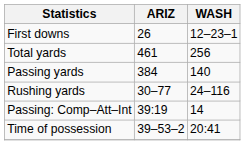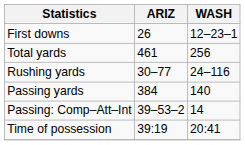rows swapped: (46, 91) <-> (45, 72)
(152, 110) 39:19 -> (161, 110) 39–53–2
(161, 130) 39–53–2 -> (152, 130) 39:19
